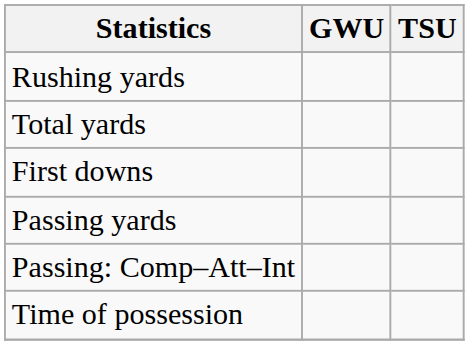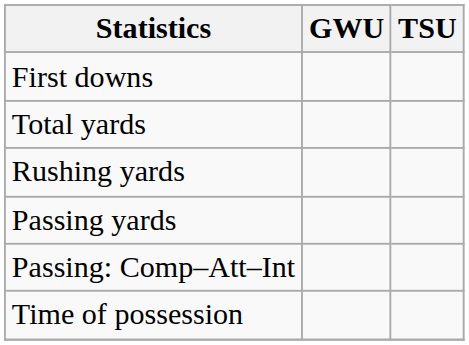rows swapped: (82, 171) <-> (98, 76)
